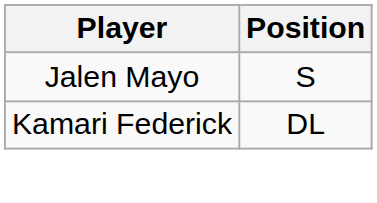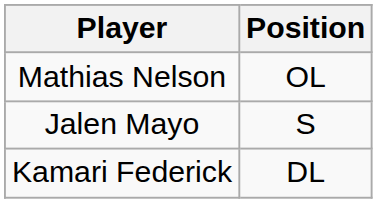+ row: (122, 76)
